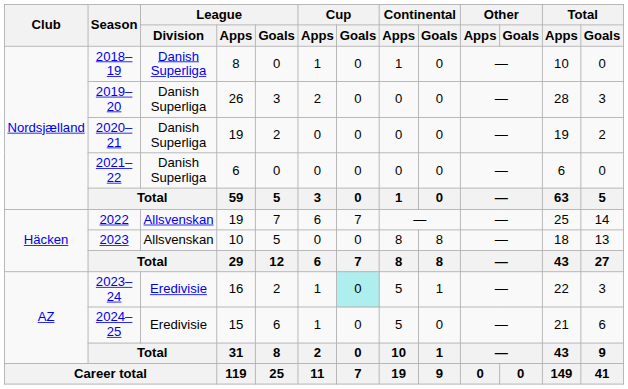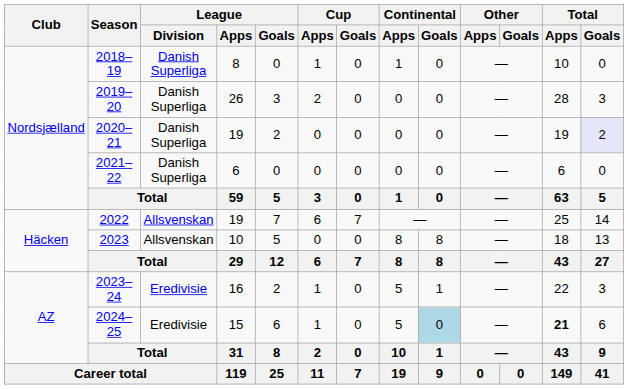(602, 135) no background -> (602, 135) lavender background
(358, 289) paleturquoise background -> (358, 289) no background
(439, 324) no background -> (439, 324) lightblue background
(561, 324) normal -> (561, 324) bold
